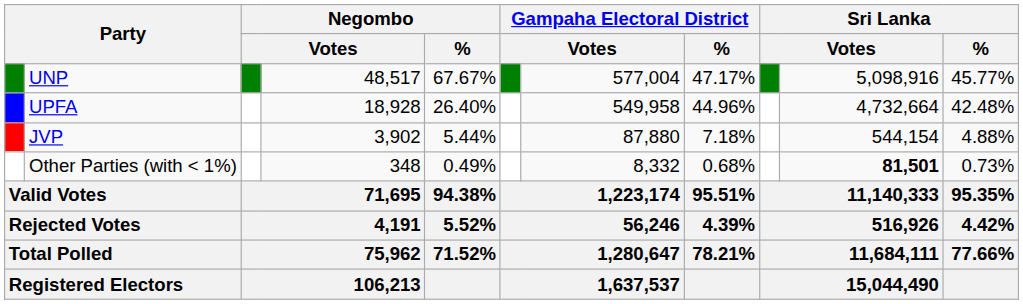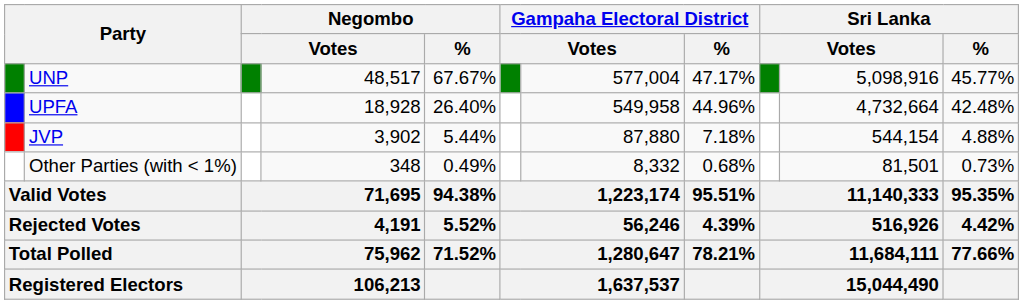(911, 166) bold -> (911, 166) normal
